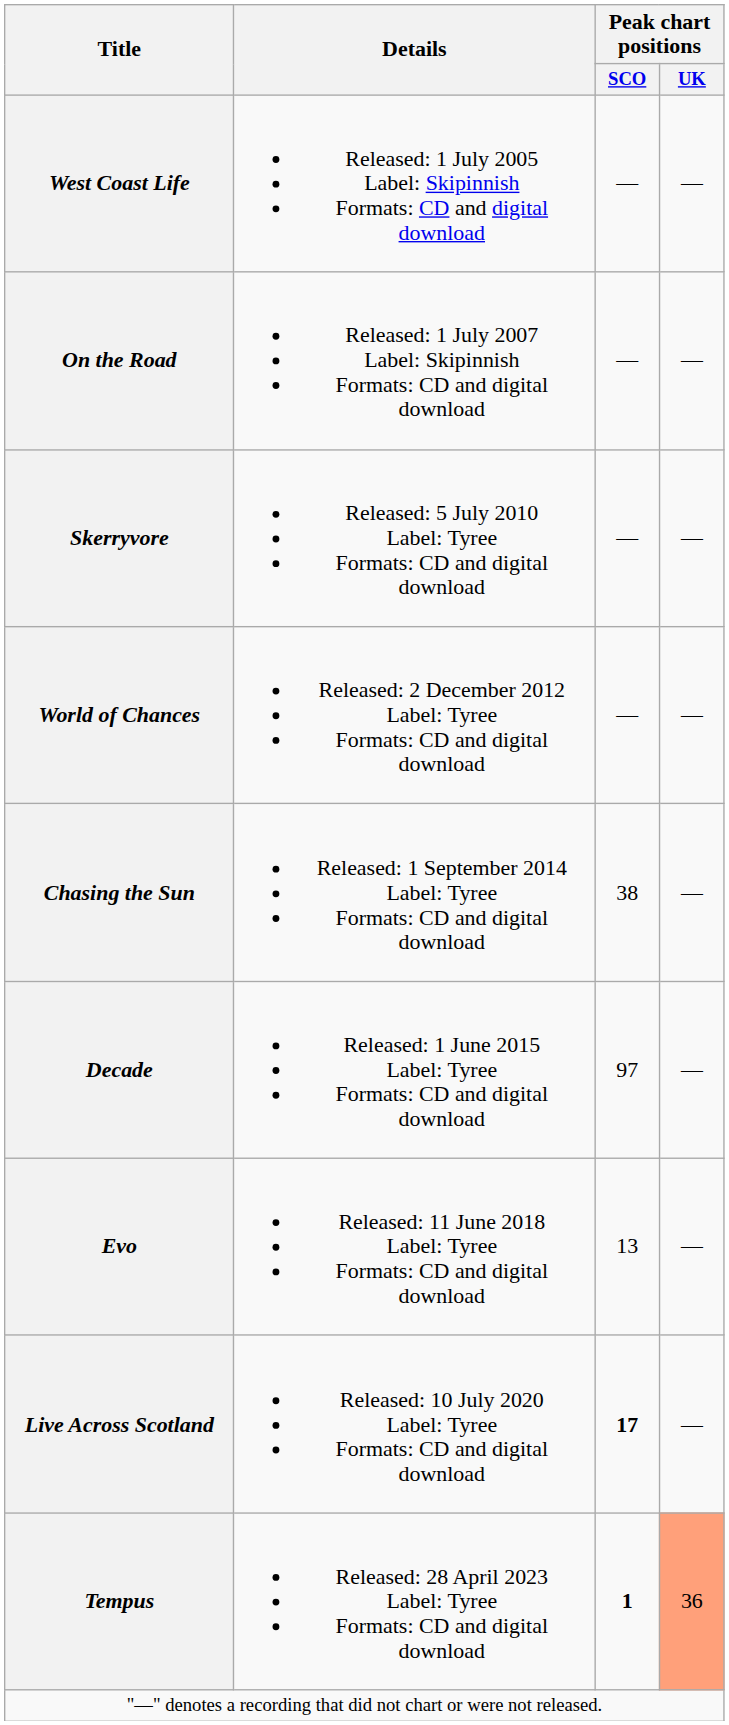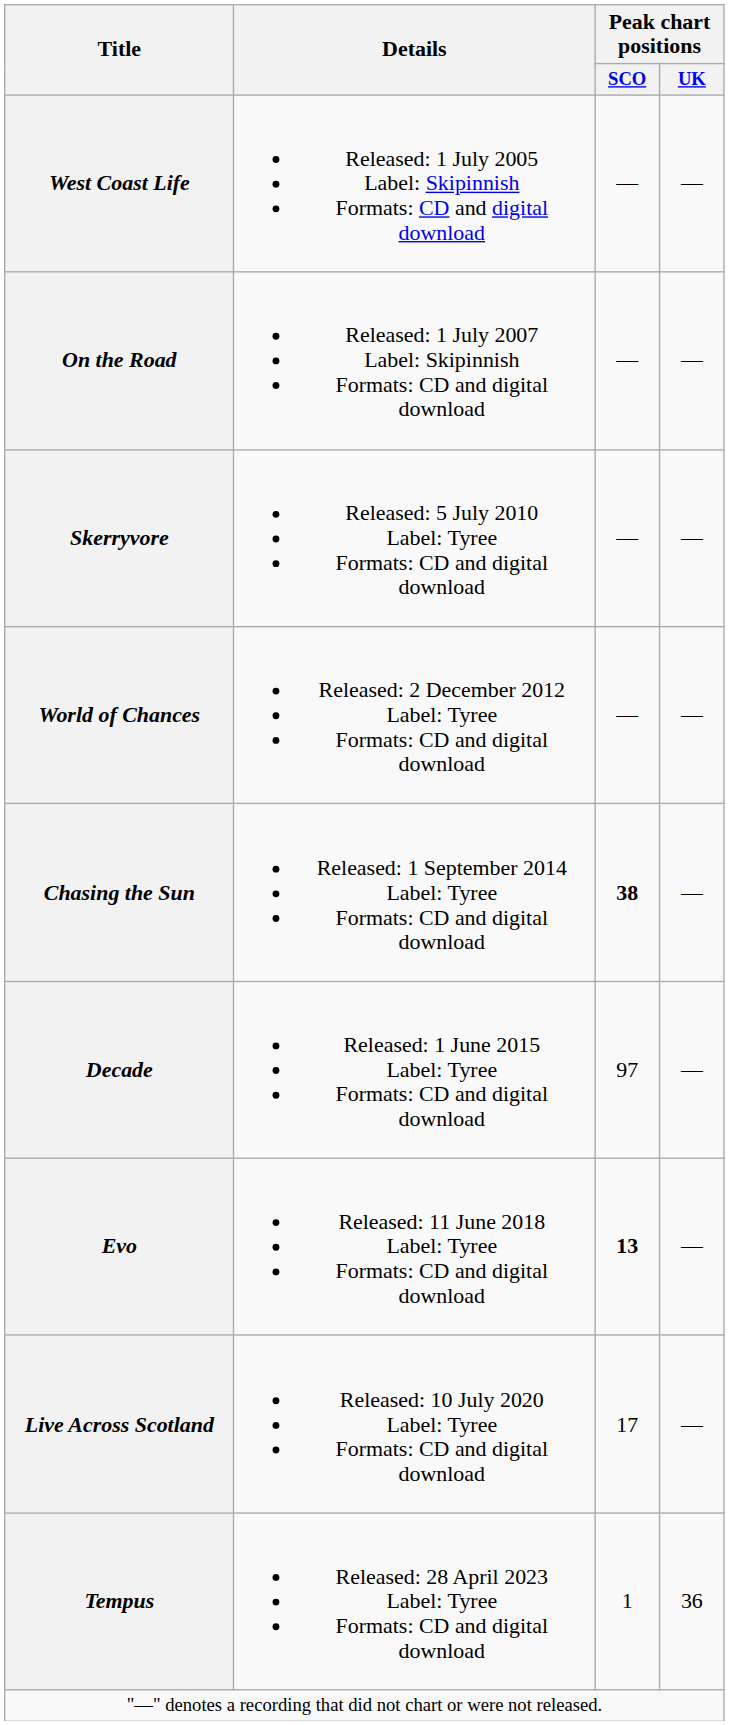(627, 892) normal -> (627, 892) bold
(627, 1246) normal -> (627, 1246) bold
(627, 1423) bold -> (627, 1423) normal
(627, 1601) bold -> (627, 1601) normal
(692, 1601) lightsalmon background -> (692, 1601) no background
